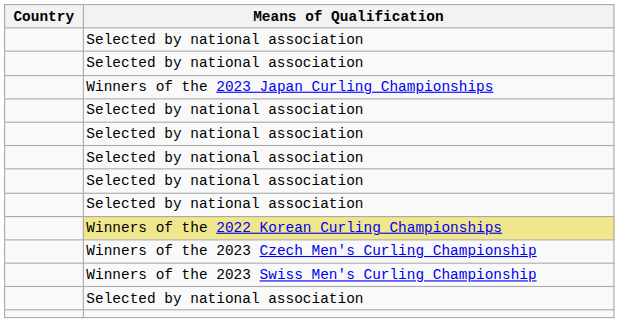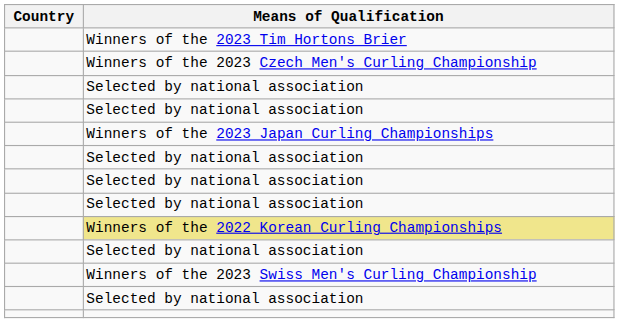(225, 40) Selected by national association -> (247, 40) Winners of the 2023 Tim Hortons Brier
(225, 63) Selected by national association -> (312, 63) Winners of the 2023 Czech Men's Curling Championship
(290, 87) Winners of the 2023 Japan Curling Championships -> (225, 87) Selected by national association
(225, 134) Selected by national association -> (290, 134) Winners of the 2023 Japan Curling Championships
(312, 251) Winners of the 2023 Czech Men's Curling Championship -> (225, 251) Selected by national association
